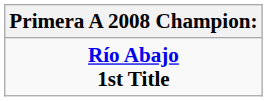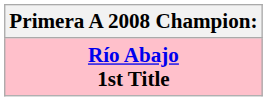(133, 66) no background -> (133, 66) pink background
